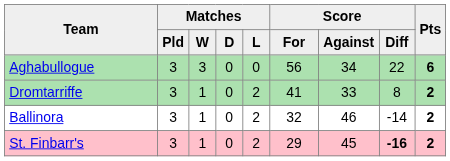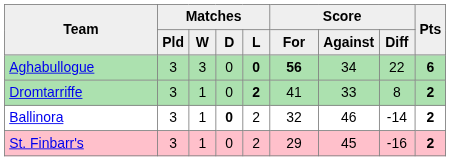(256, 67) normal -> (256, 67) bold
(294, 67) normal -> (294, 67) bold
(256, 92) normal -> (256, 92) bold
(229, 118) normal -> (229, 118) bold
(397, 143) bold -> (397, 143) normal
